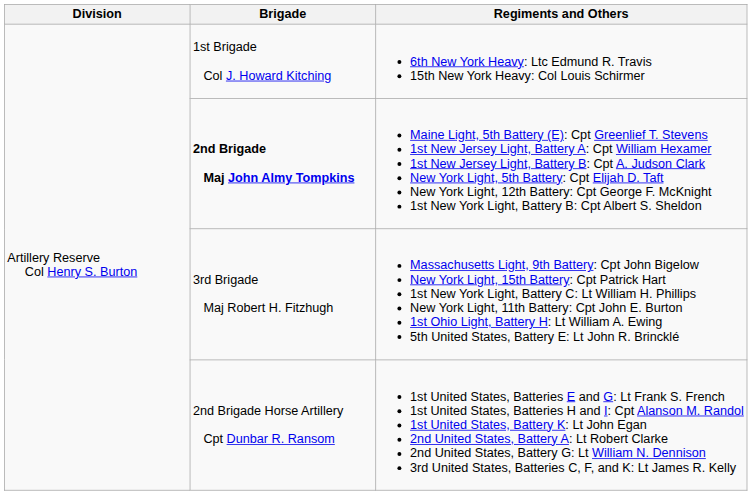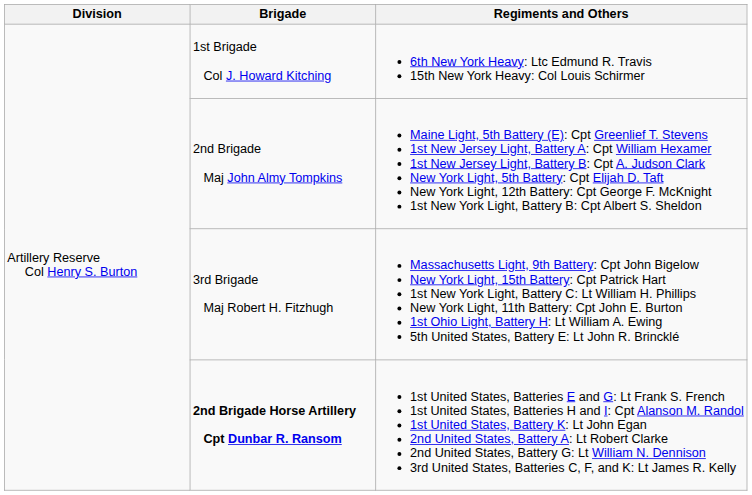(274, 163) bold -> (268, 163) normal
(268, 424) normal -> (274, 424) bold
